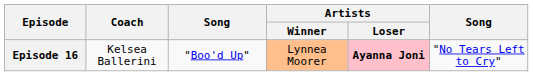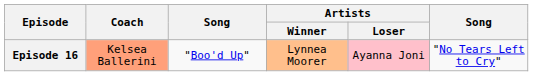(127, 55) no background -> (127, 55) lightsalmon background
(389, 55) bold -> (389, 55) normal
